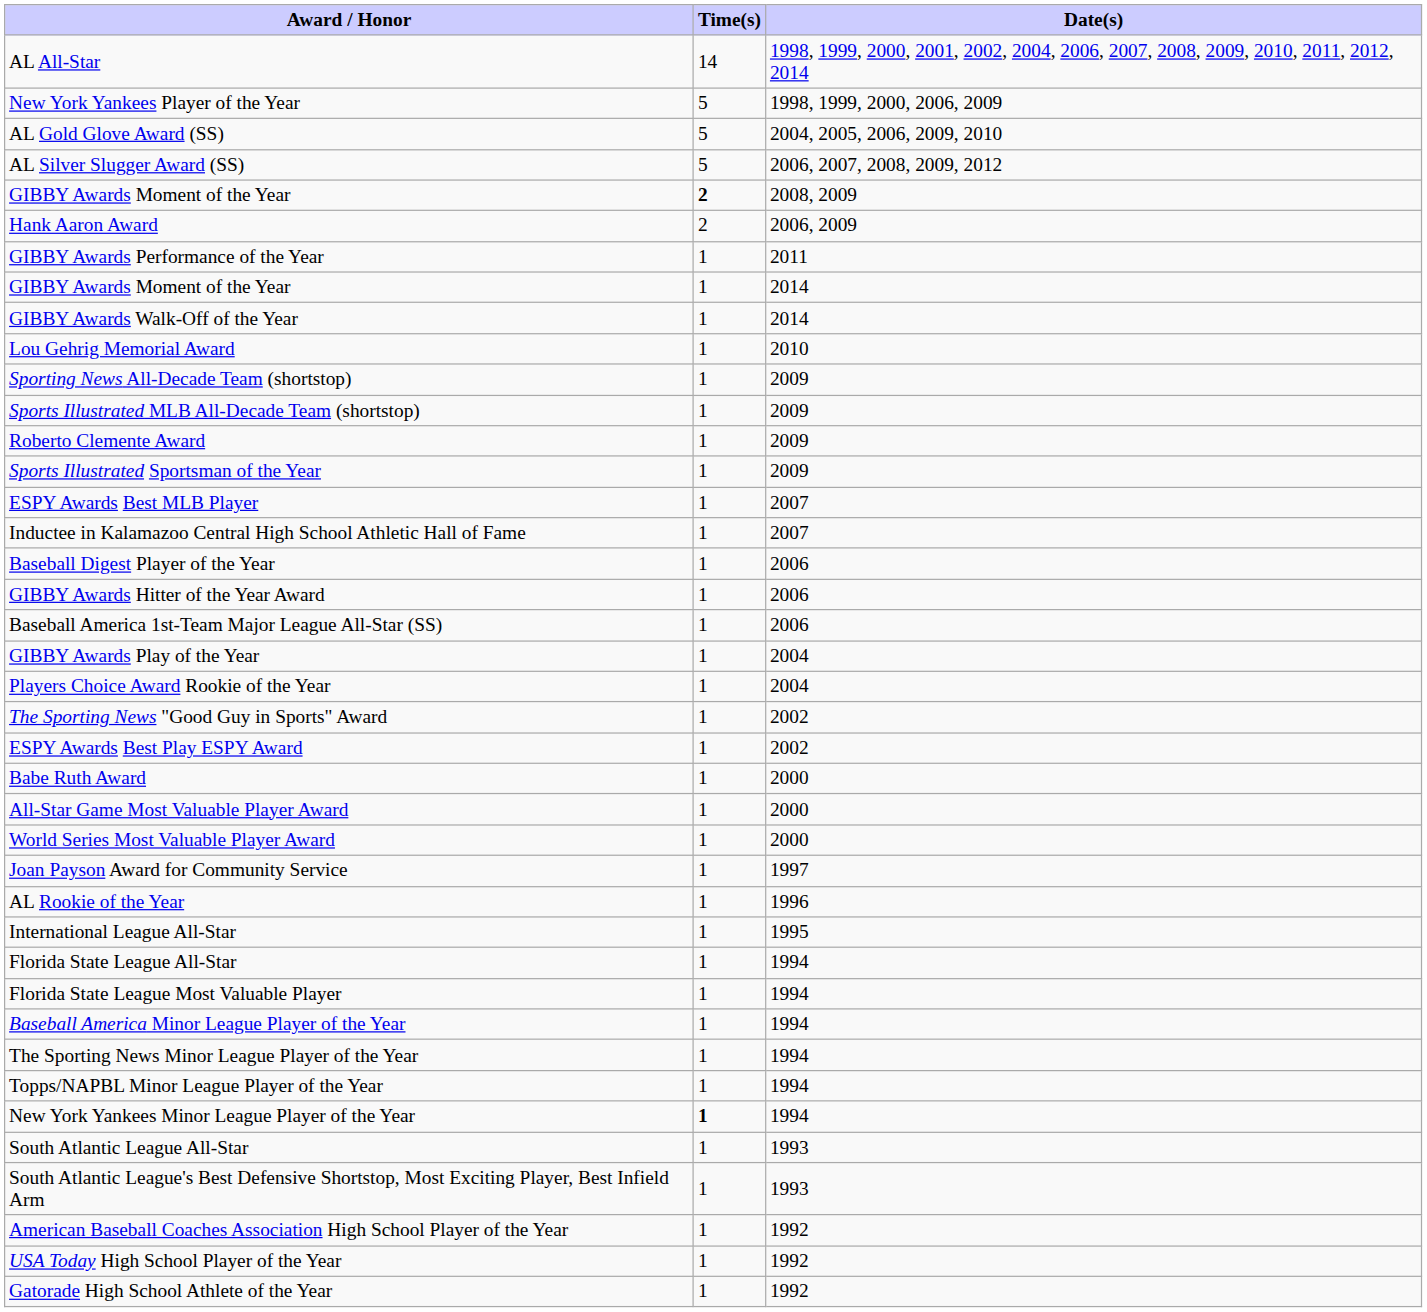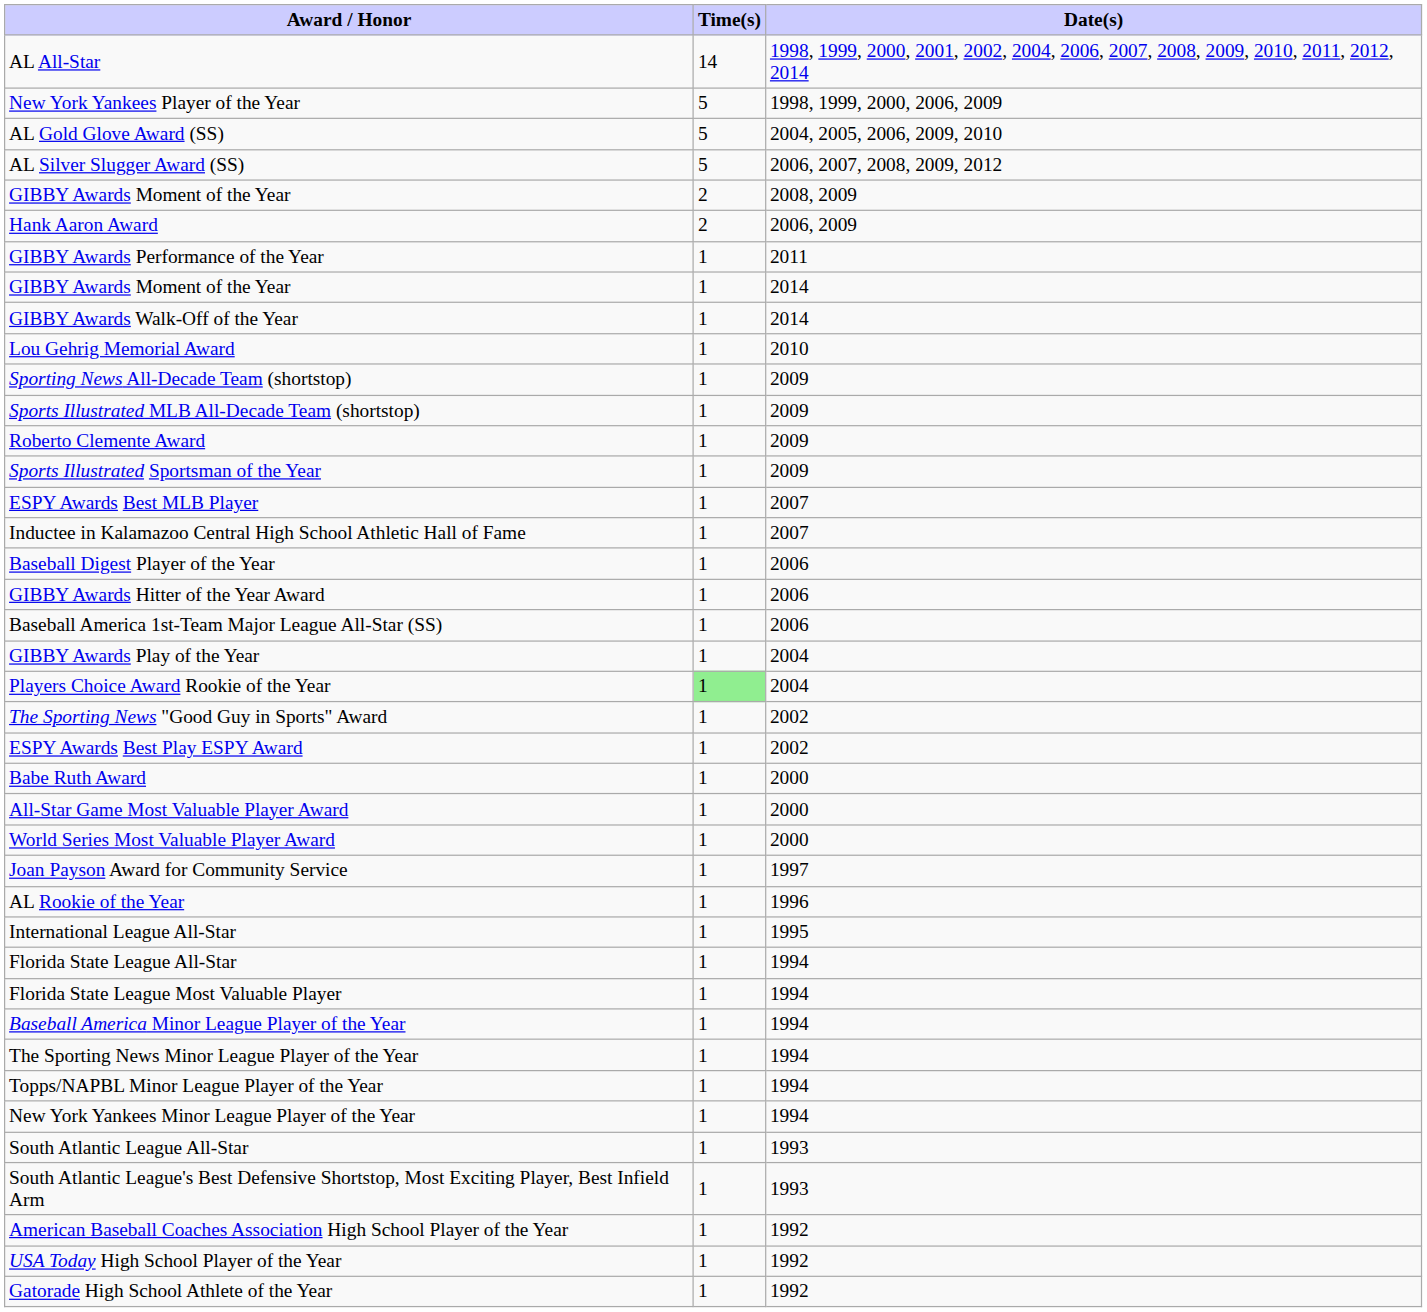(703, 195) bold -> (703, 195) normal
(703, 686) no background -> (703, 686) lightgreen background
(703, 1116) bold -> (703, 1116) normal
